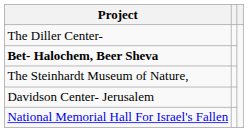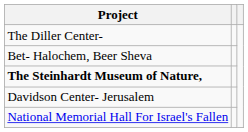(83, 55) bold -> (80, 55) normal
(98, 76) normal -> (105, 76) bold
